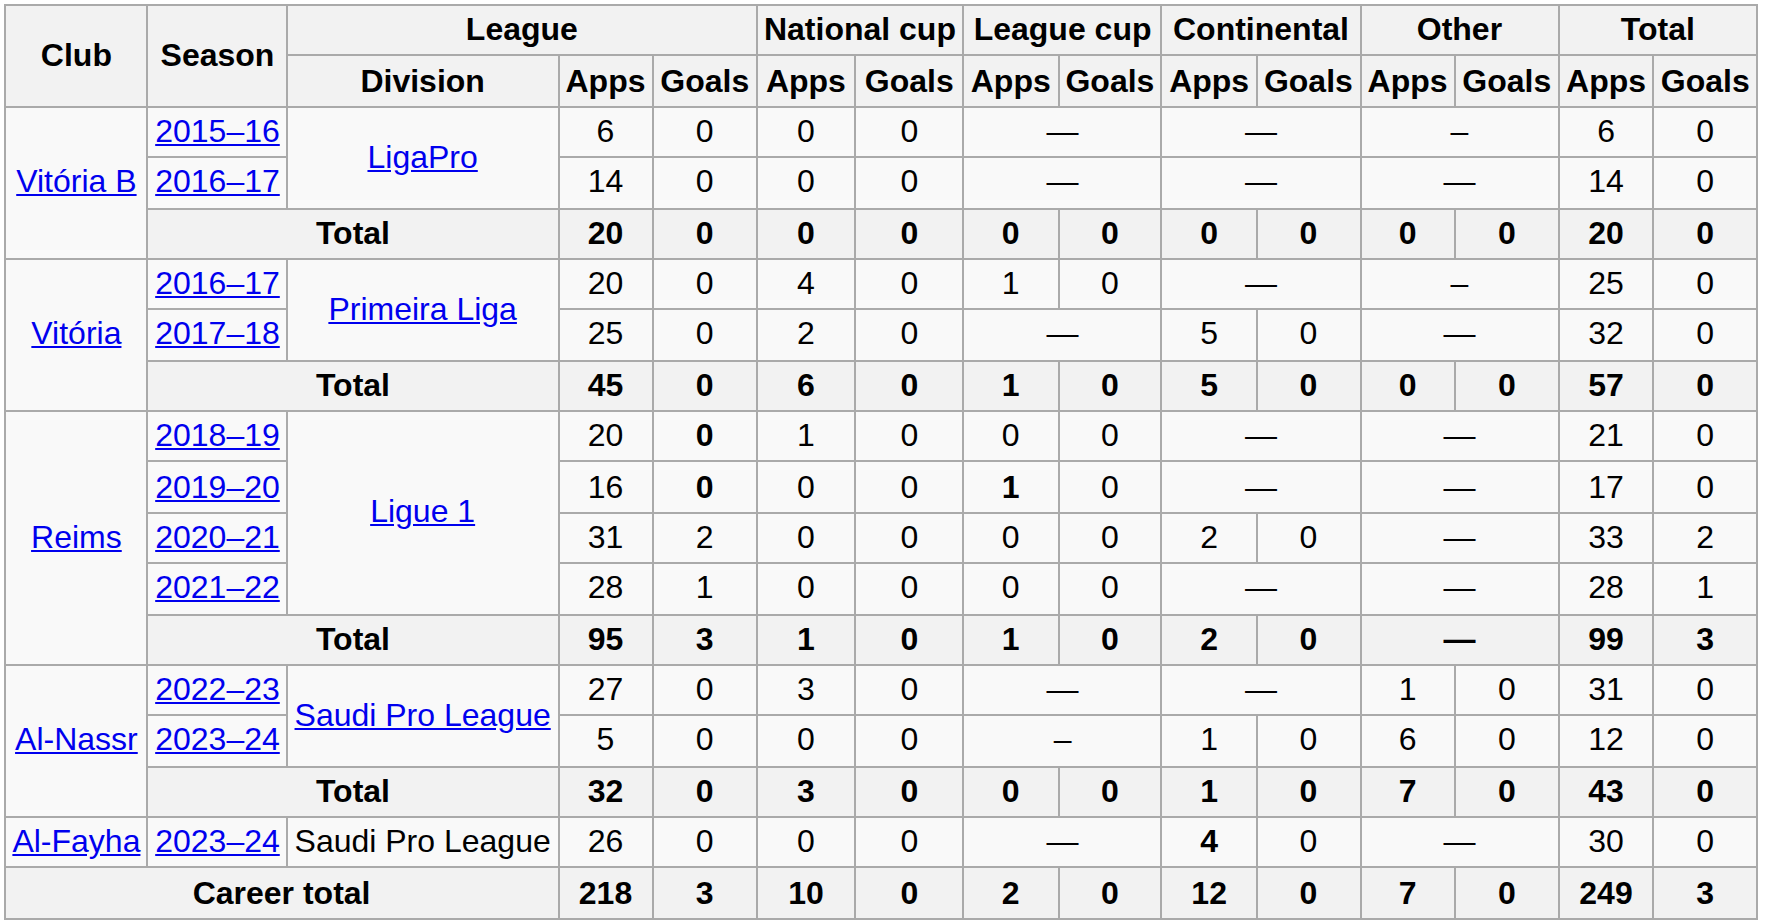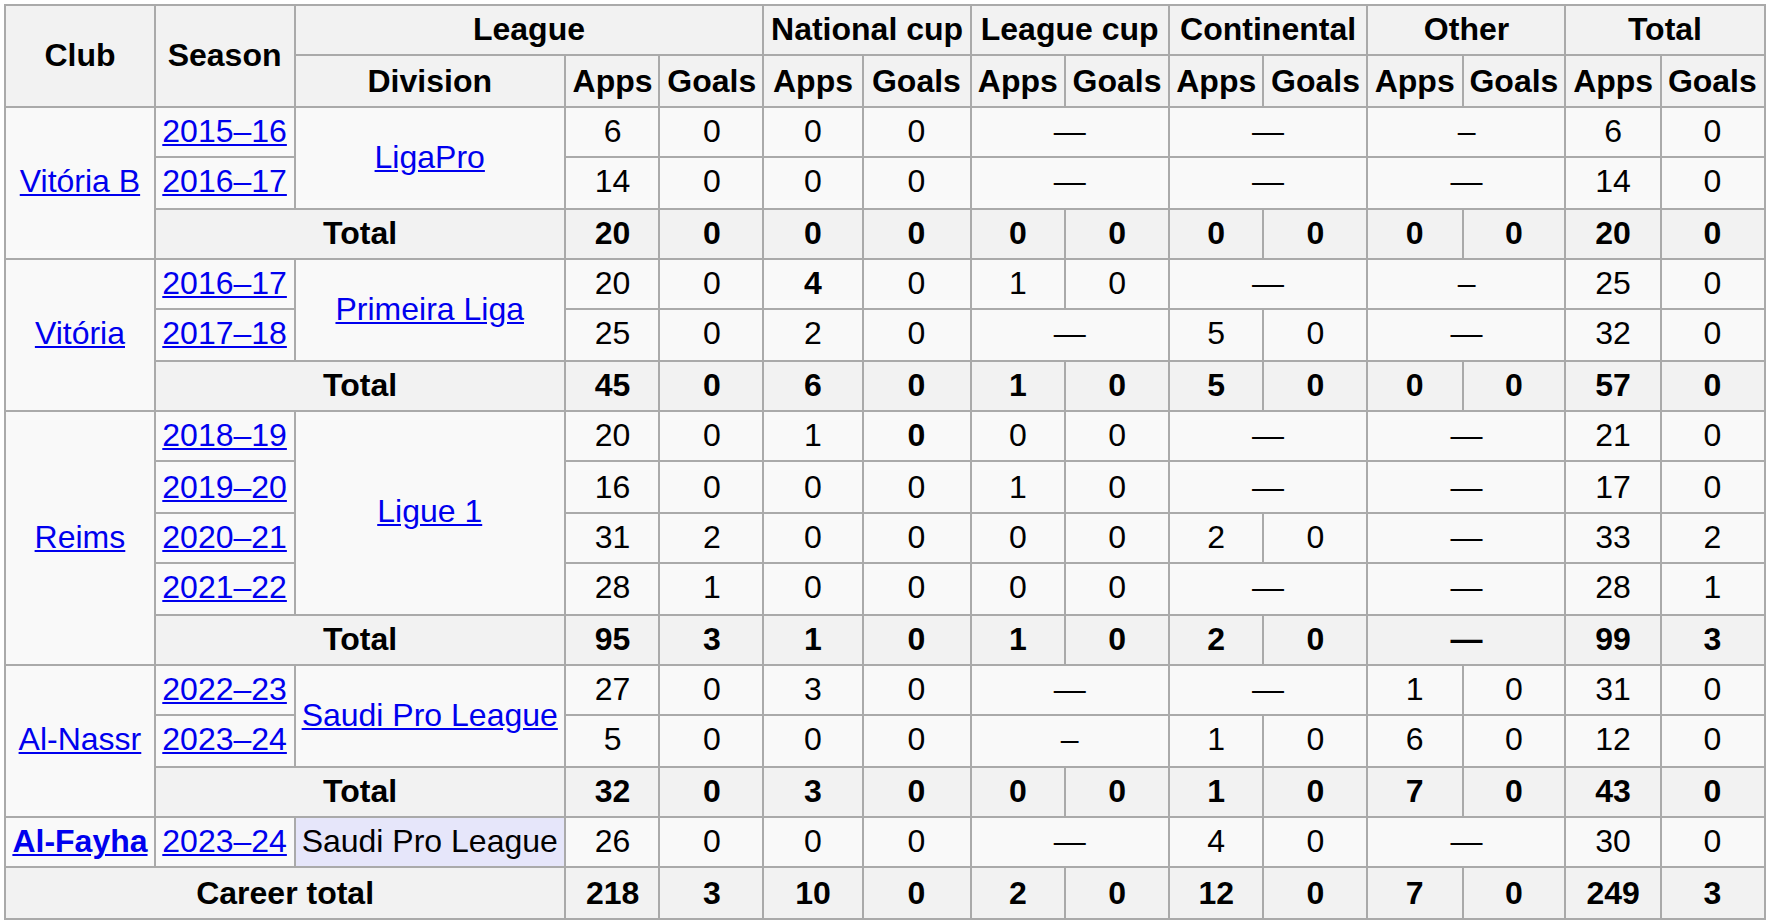(806, 283) normal -> (813, 283) bold
(705, 435) bold -> (712, 435) normal
(909, 435) normal -> (916, 435) bold
(705, 486) bold -> (712, 486) normal
(1011, 486) bold -> (1018, 486) normal
(76, 841) normal -> (80, 841) bold
(423, 841) no background -> (430, 841) lavender background
(1209, 841) bold -> (1216, 841) normal
